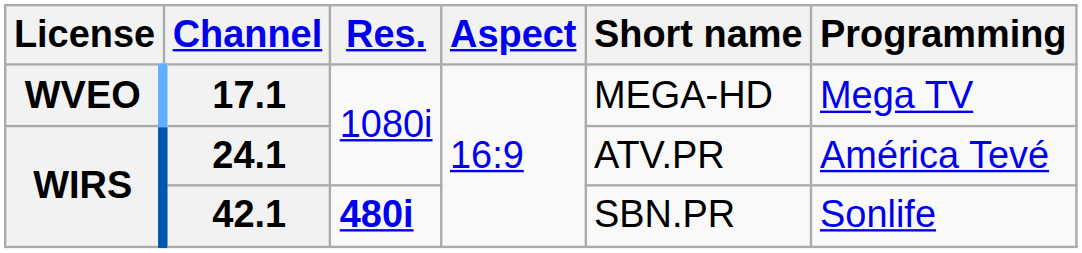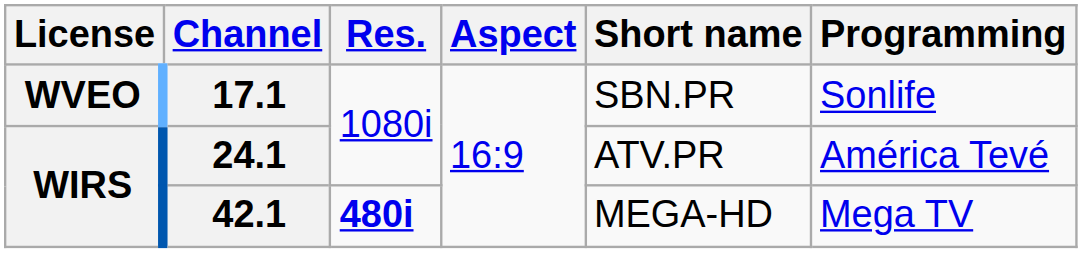(683, 94) MEGA-HD -> (665, 94) SBN.PR
(897, 94) Mega TV -> (878, 94) Sonlife
(665, 214) SBN.PR -> (683, 214) MEGA-HD
(878, 214) Sonlife -> (897, 214) Mega TV
